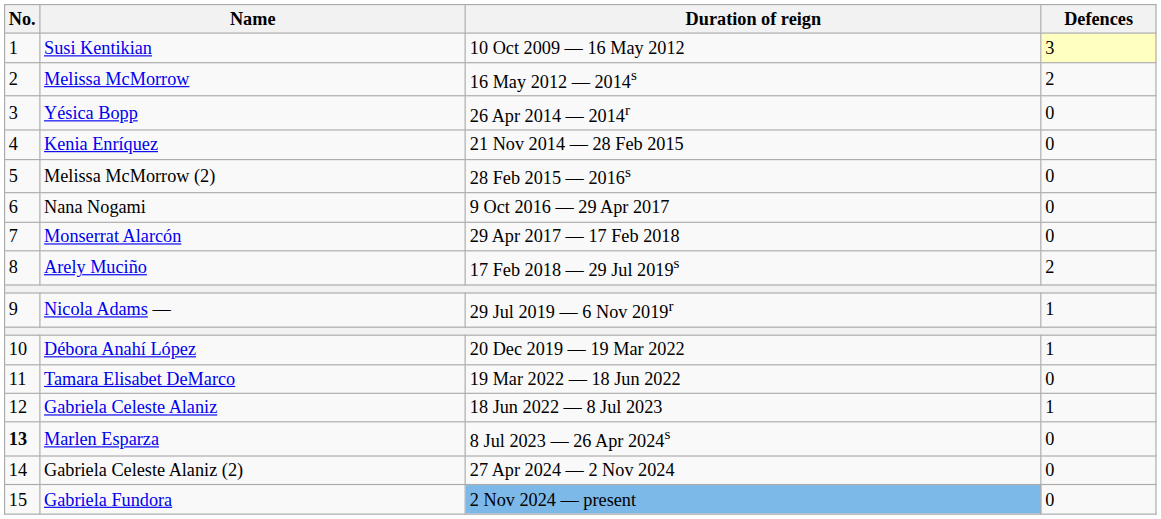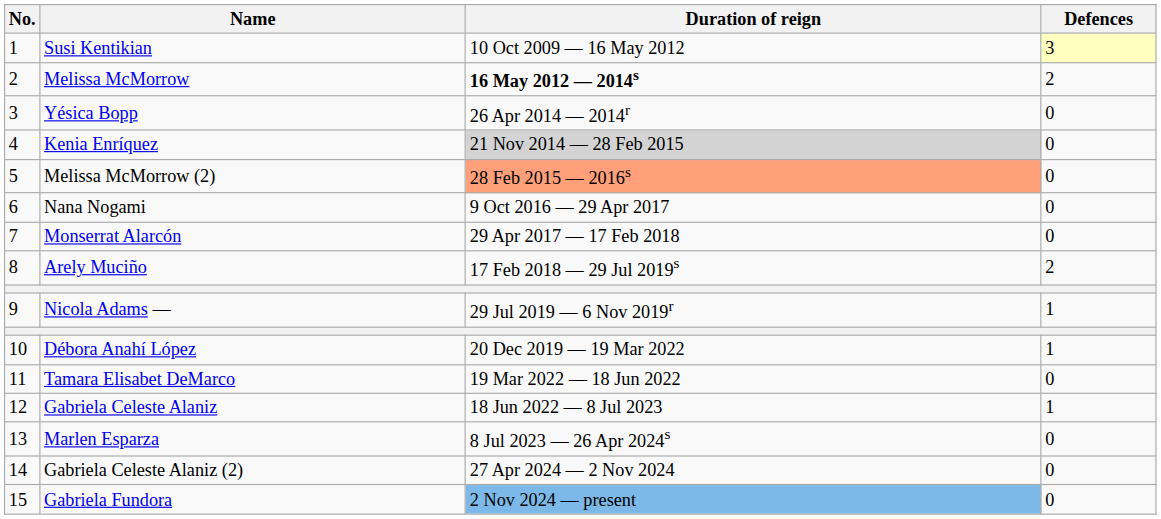(553, 79) normal -> (554, 79) bold
(577, 144) no background -> (577, 144) lightgrey background
(550, 175) no background -> (550, 175) lightsalmon background
(18, 438) bold -> (18, 438) normal
